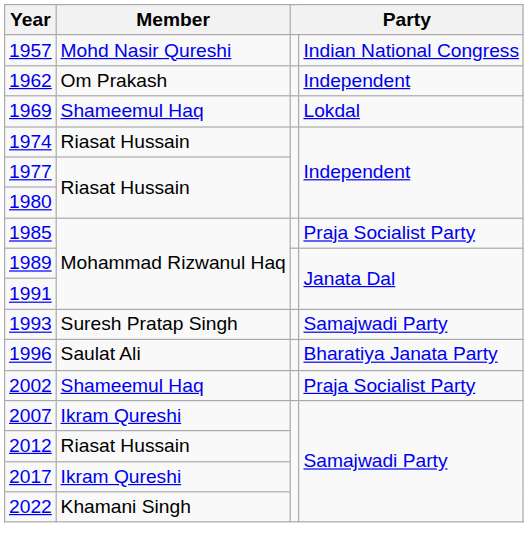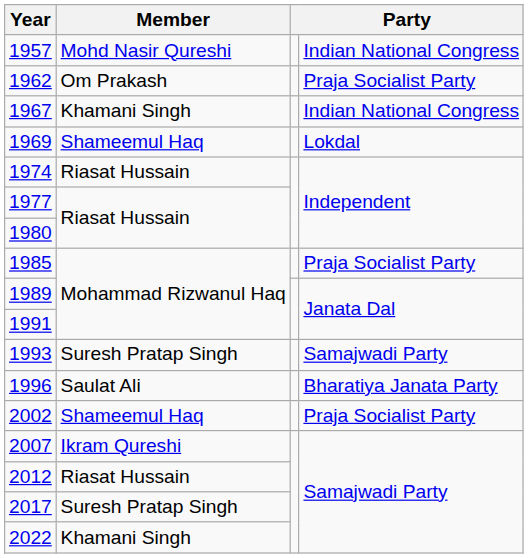(357, 80) Independent -> (389, 80) Praja Socialist Party
+ row: (30, 111)
(121, 476) Ikram Qureshi -> (149, 506) Suresh Pratap Singh
